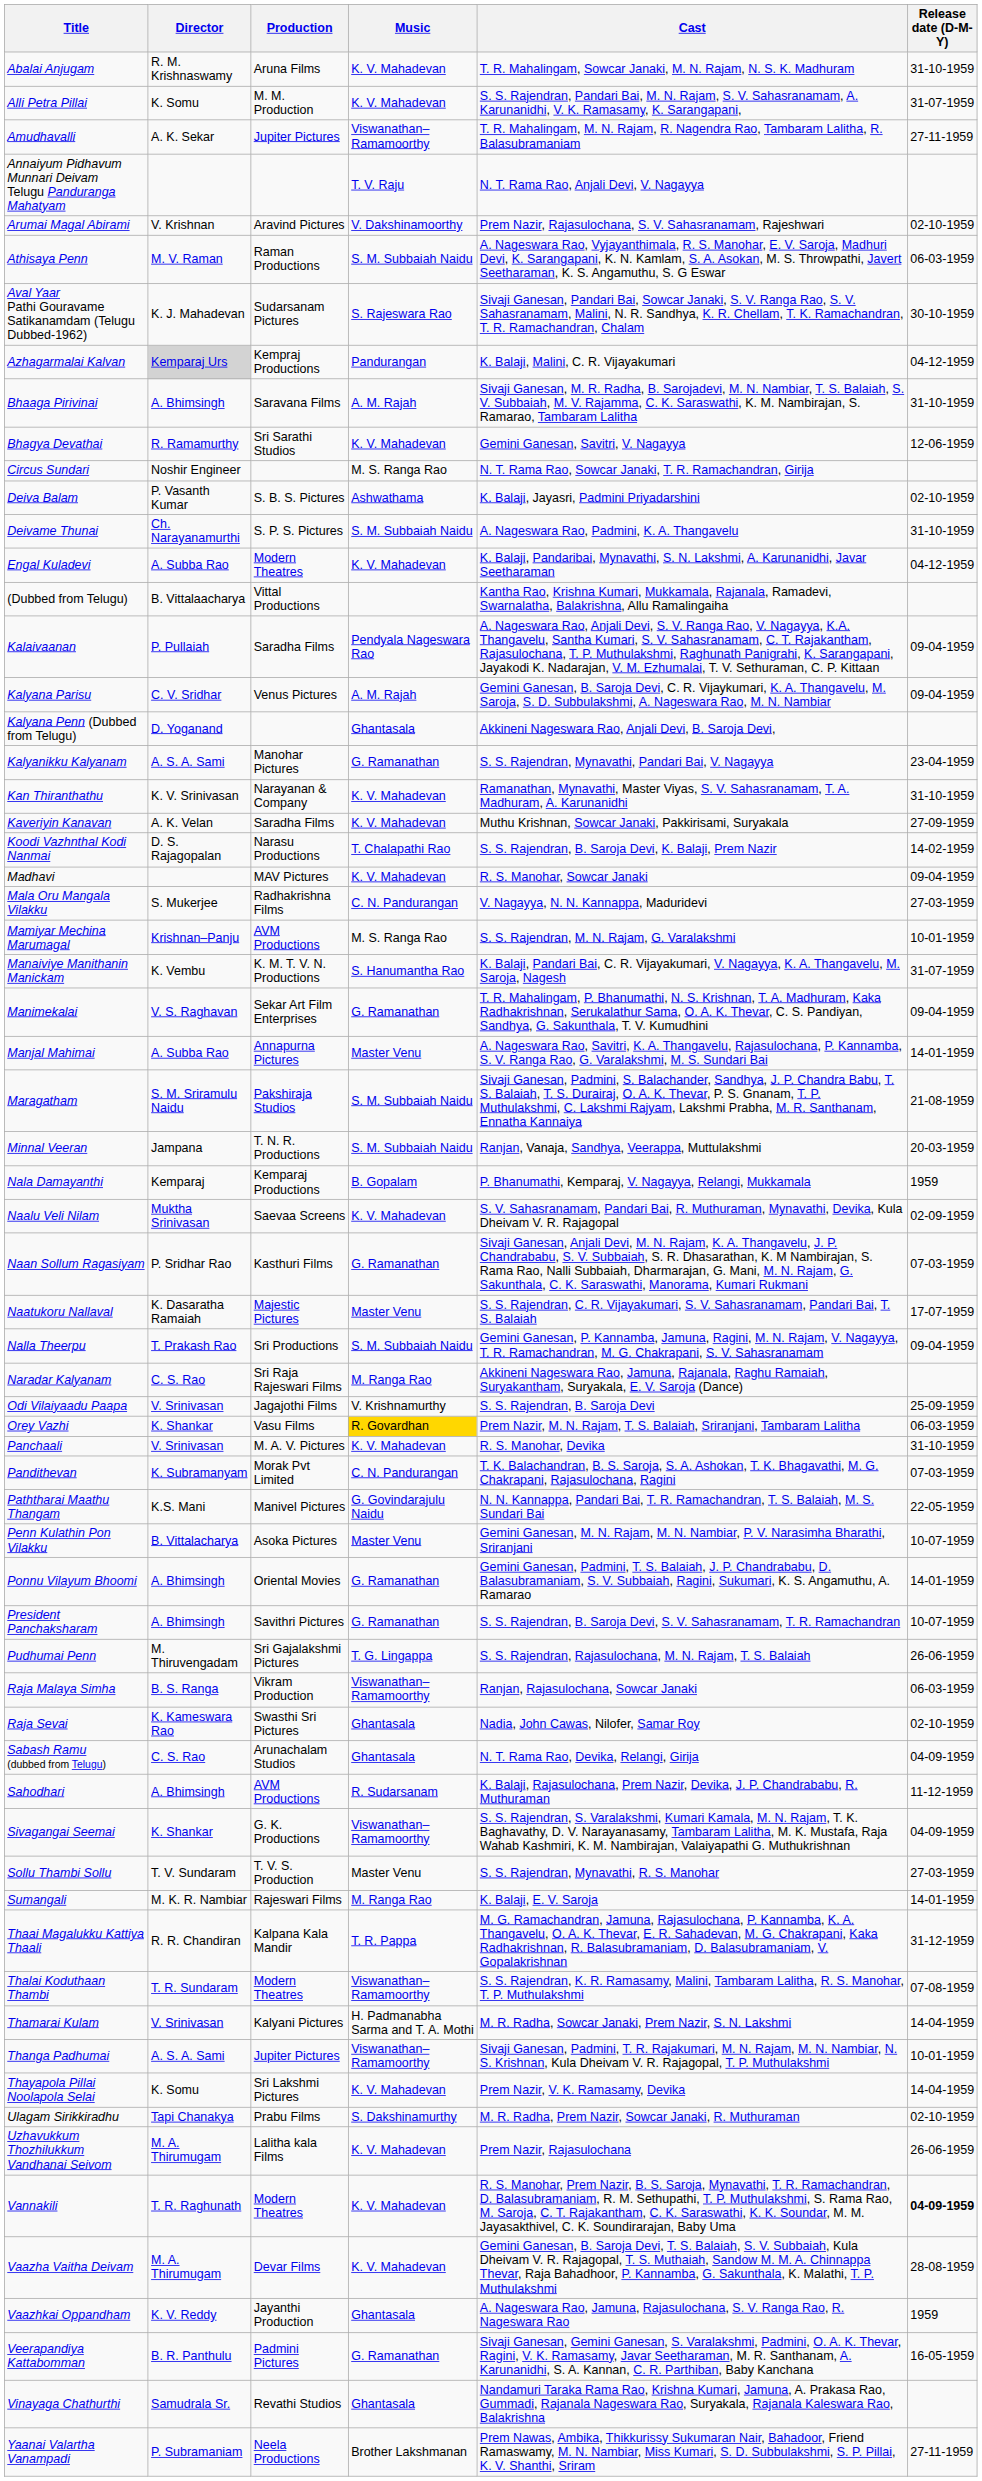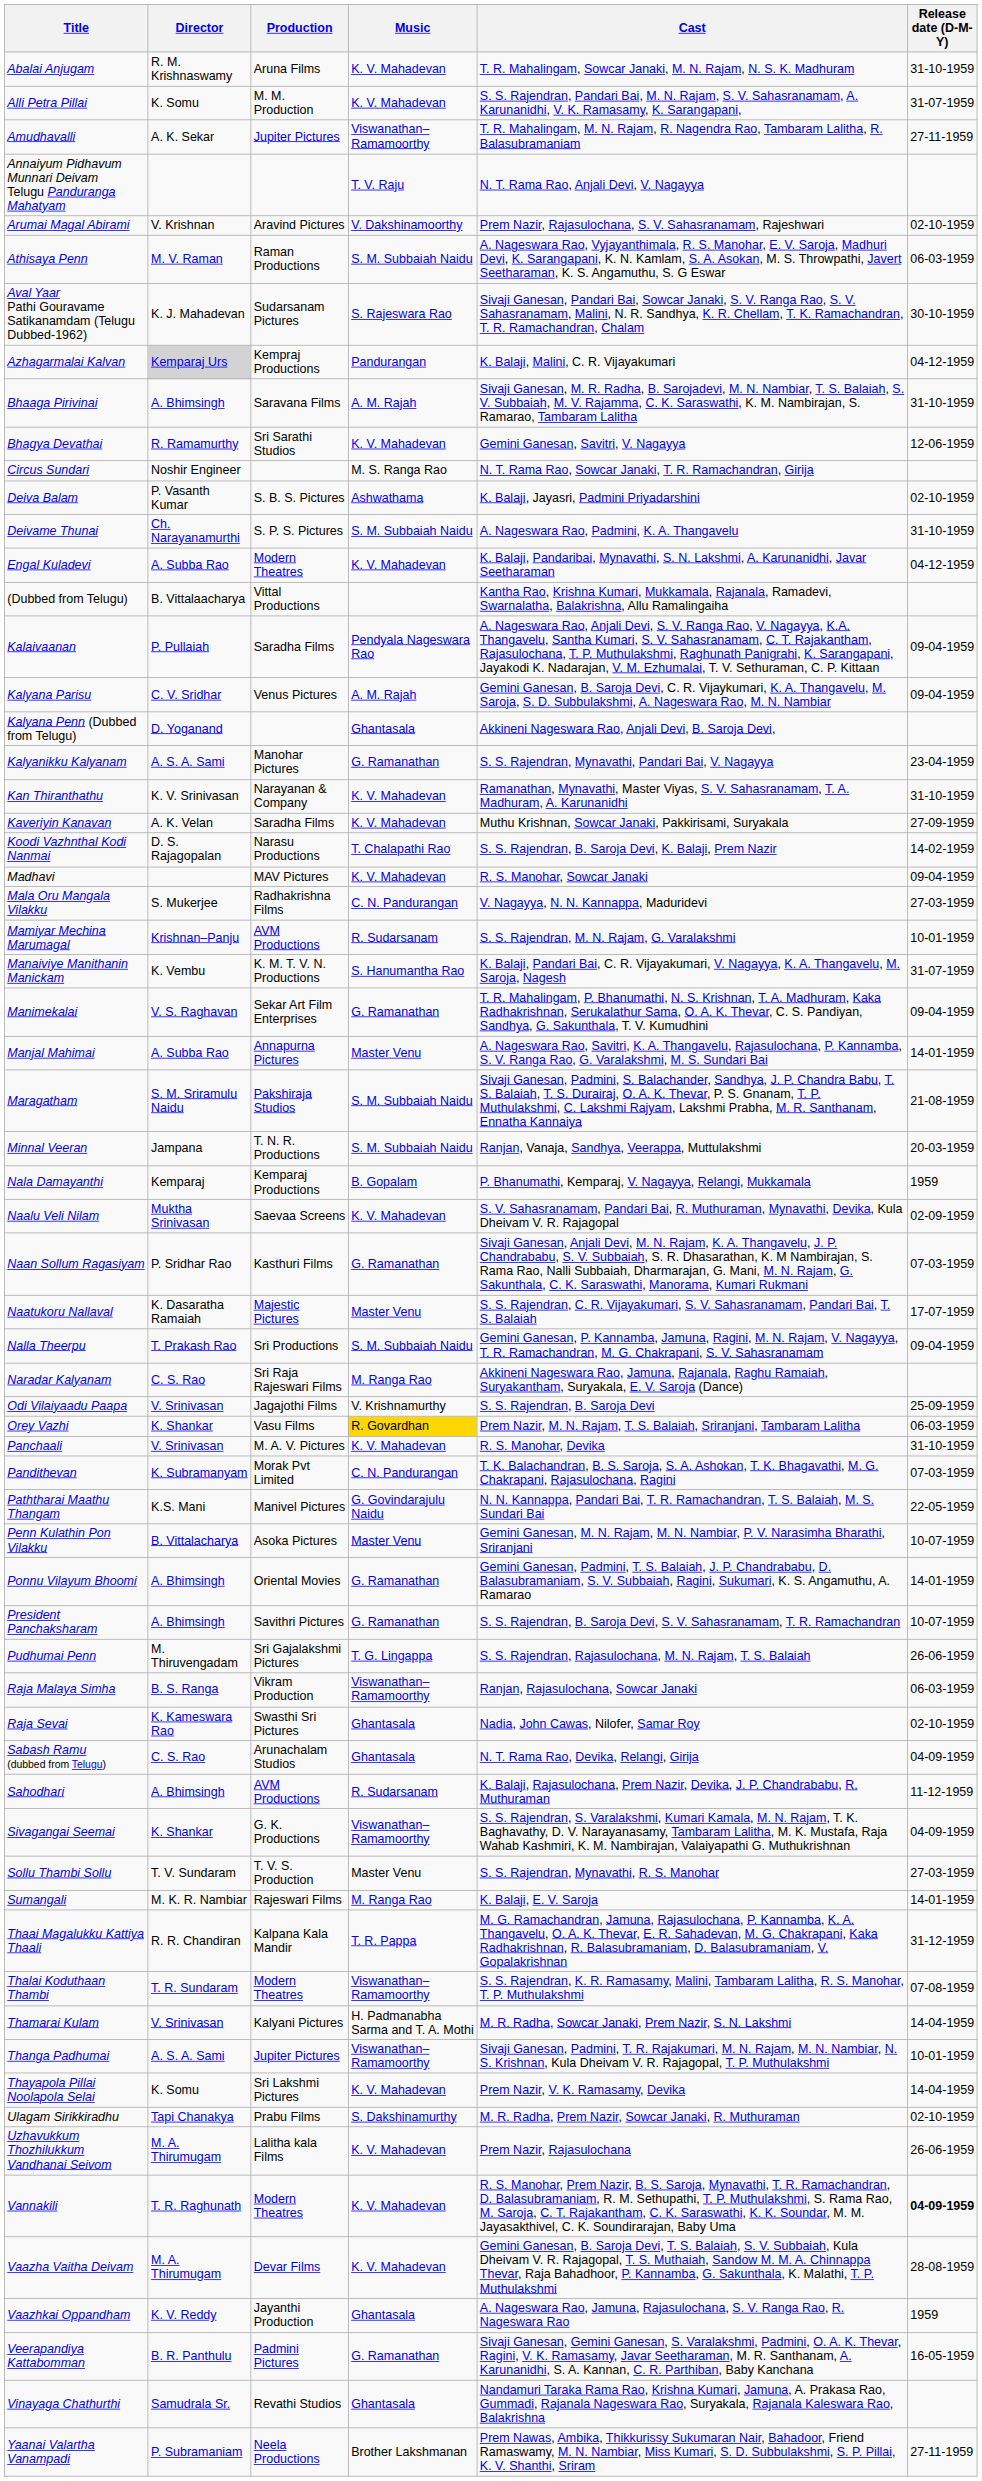(399, 937) M. S. Ranga Rao -> (395, 937) R. Sudarsanam
